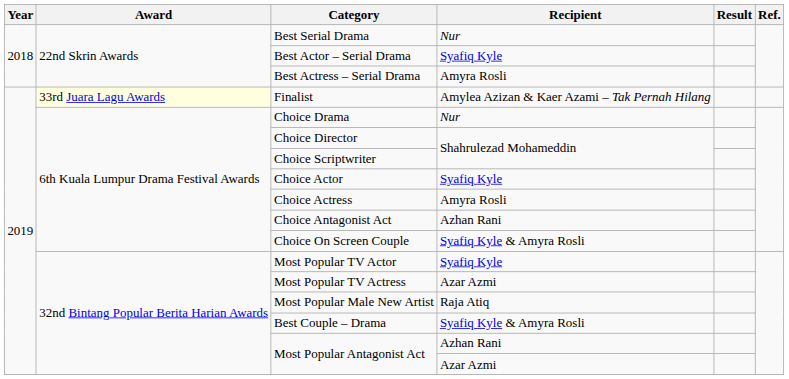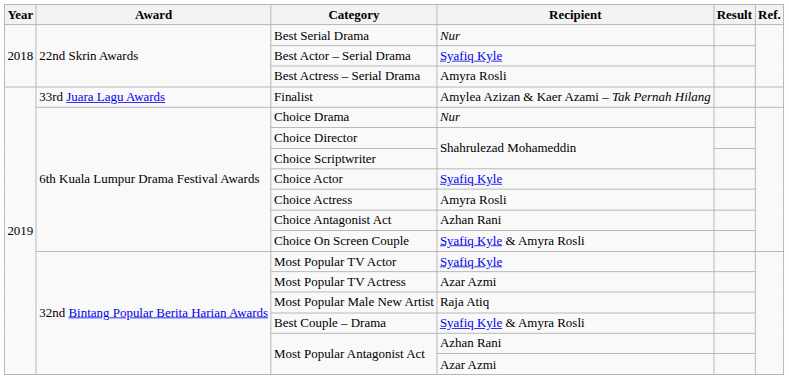(102, 96) lightyellow background -> (102, 96) no background
